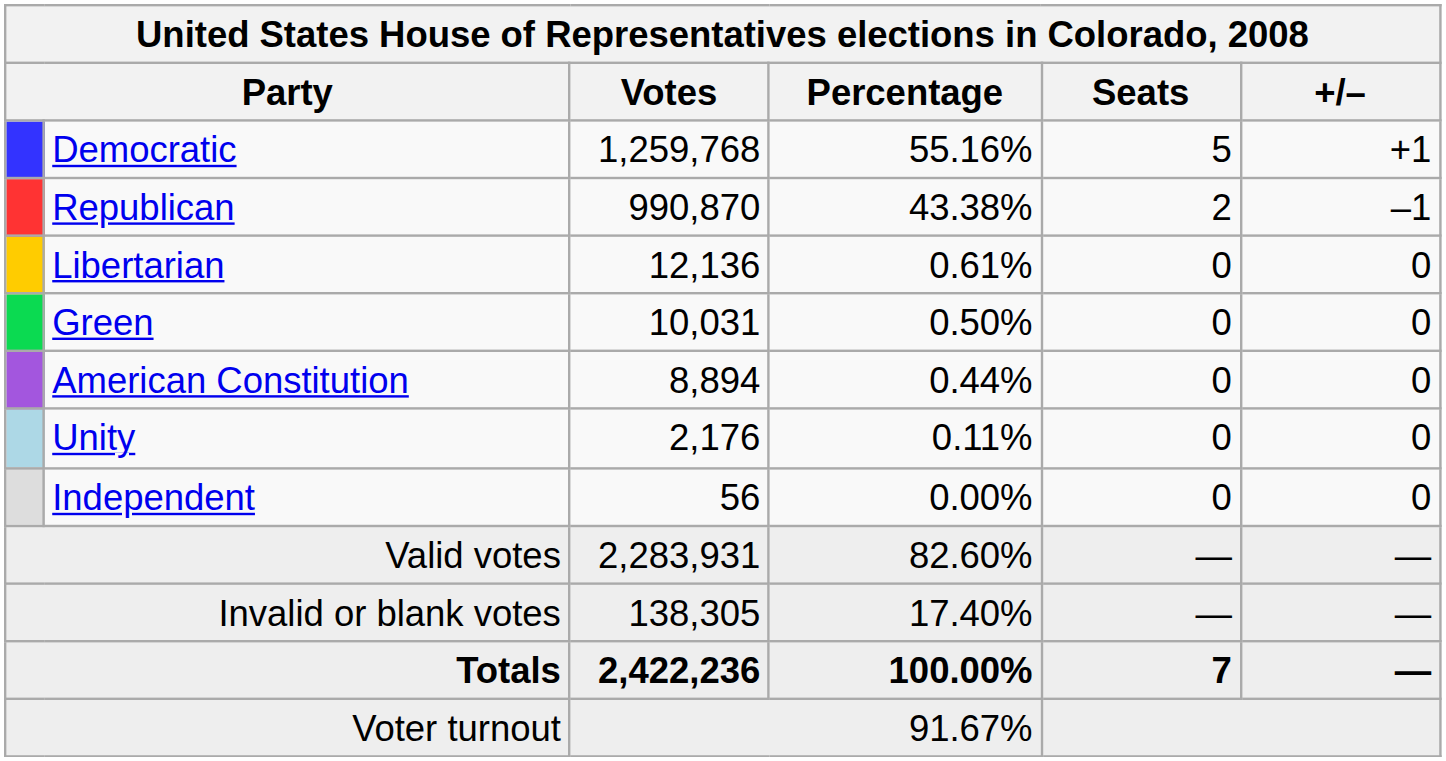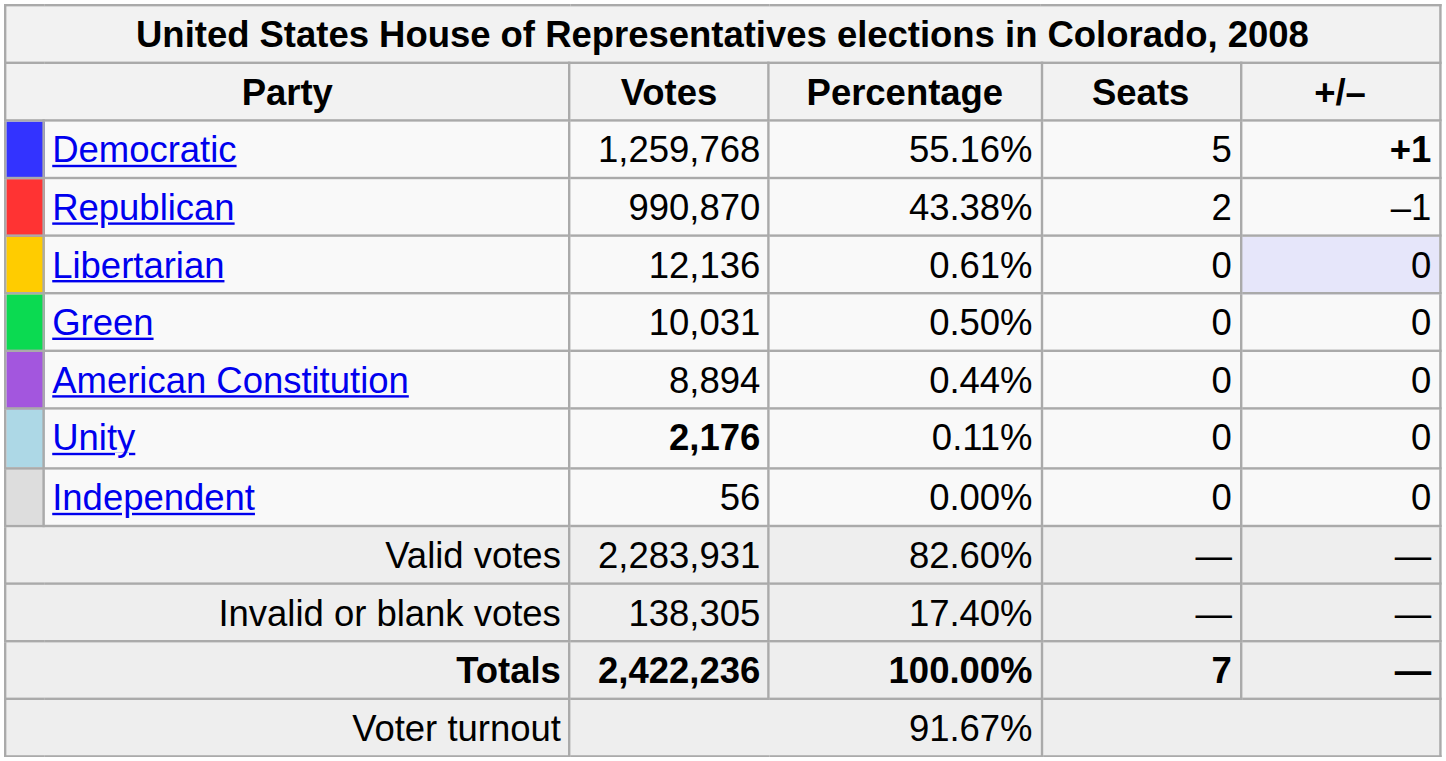(1410, 150) normal -> (1410, 150) bold
(1421, 265) no background -> (1421, 265) lavender background
(715, 439) normal -> (715, 439) bold
